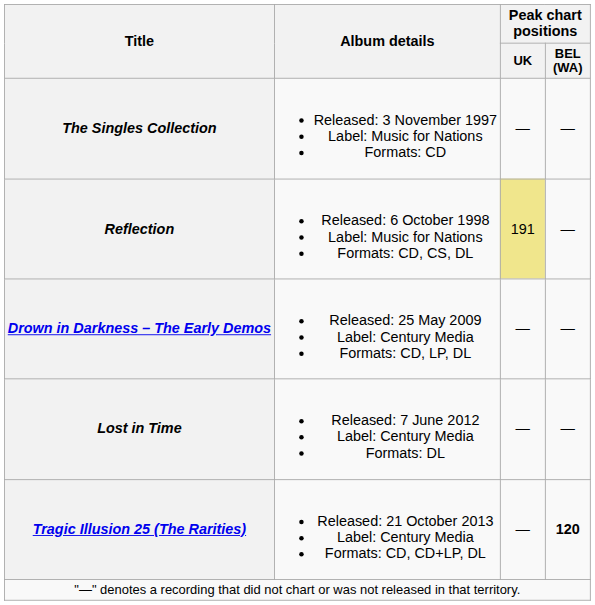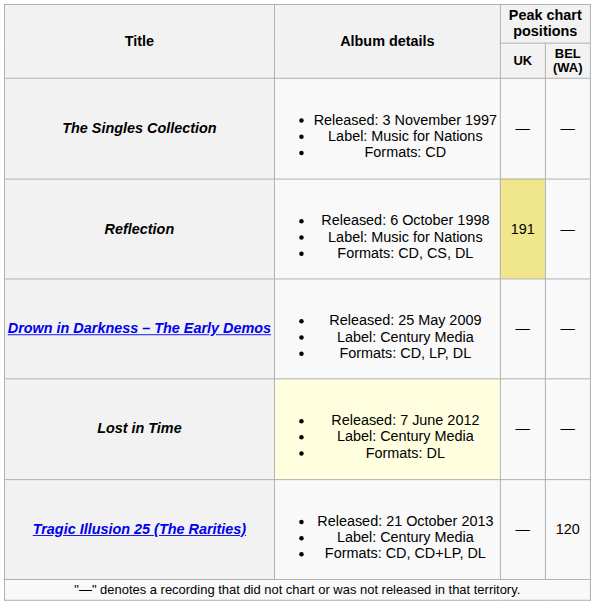(387, 437) no background -> (387, 437) lightyellow background
(568, 529) bold -> (568, 529) normal
